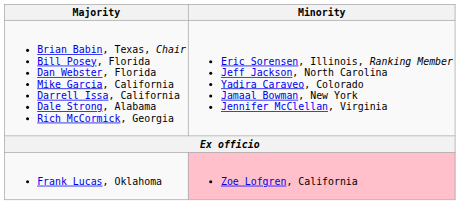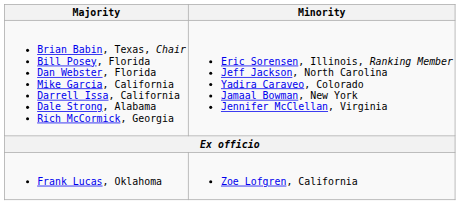(322, 182) pink background -> (322, 182) no background
